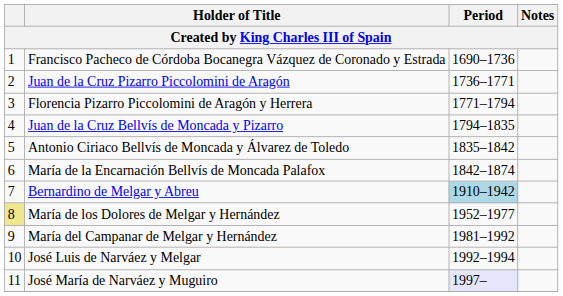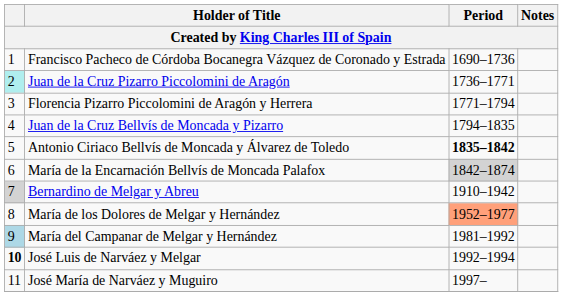(11, 81) no background -> (11, 81) paleturquoise background
(483, 147) normal -> (483, 147) bold
(483, 170) no background -> (483, 170) lightgrey background
(11, 192) no background -> (11, 192) lightgrey background
(483, 192) lightblue background -> (483, 192) no background
(11, 214) khaki background -> (11, 214) no background
(483, 214) no background -> (483, 214) lightsalmon background
(11, 236) no background -> (11, 236) lightblue background
(15, 258) normal -> (15, 258) bold
(469, 280) lavender background -> (469, 280) no background
